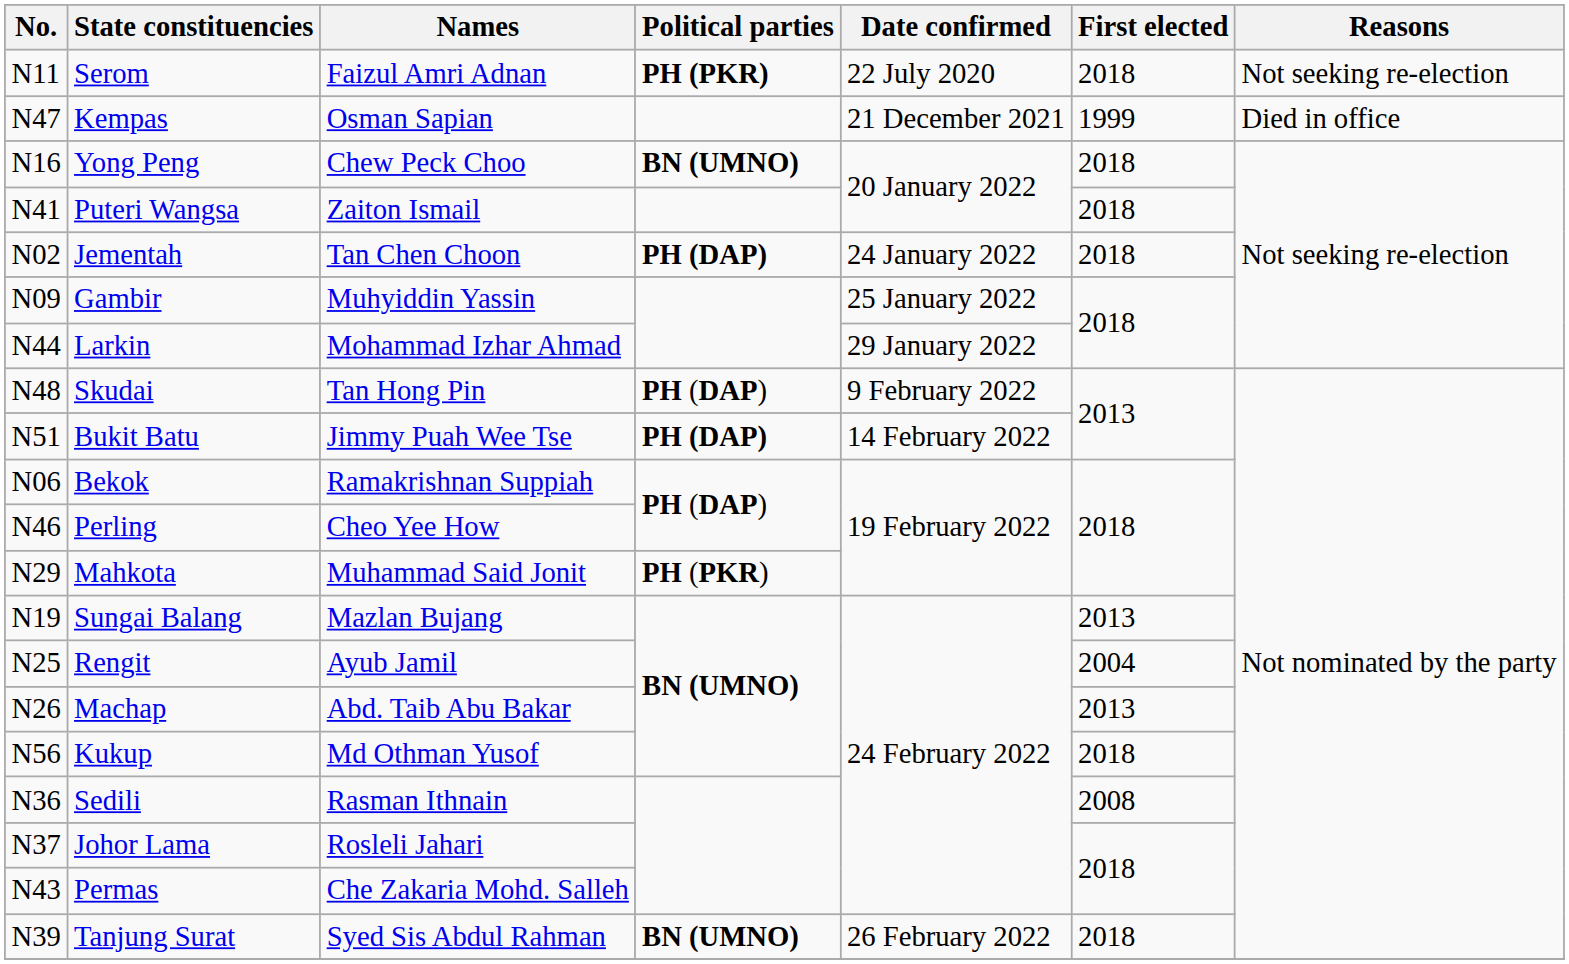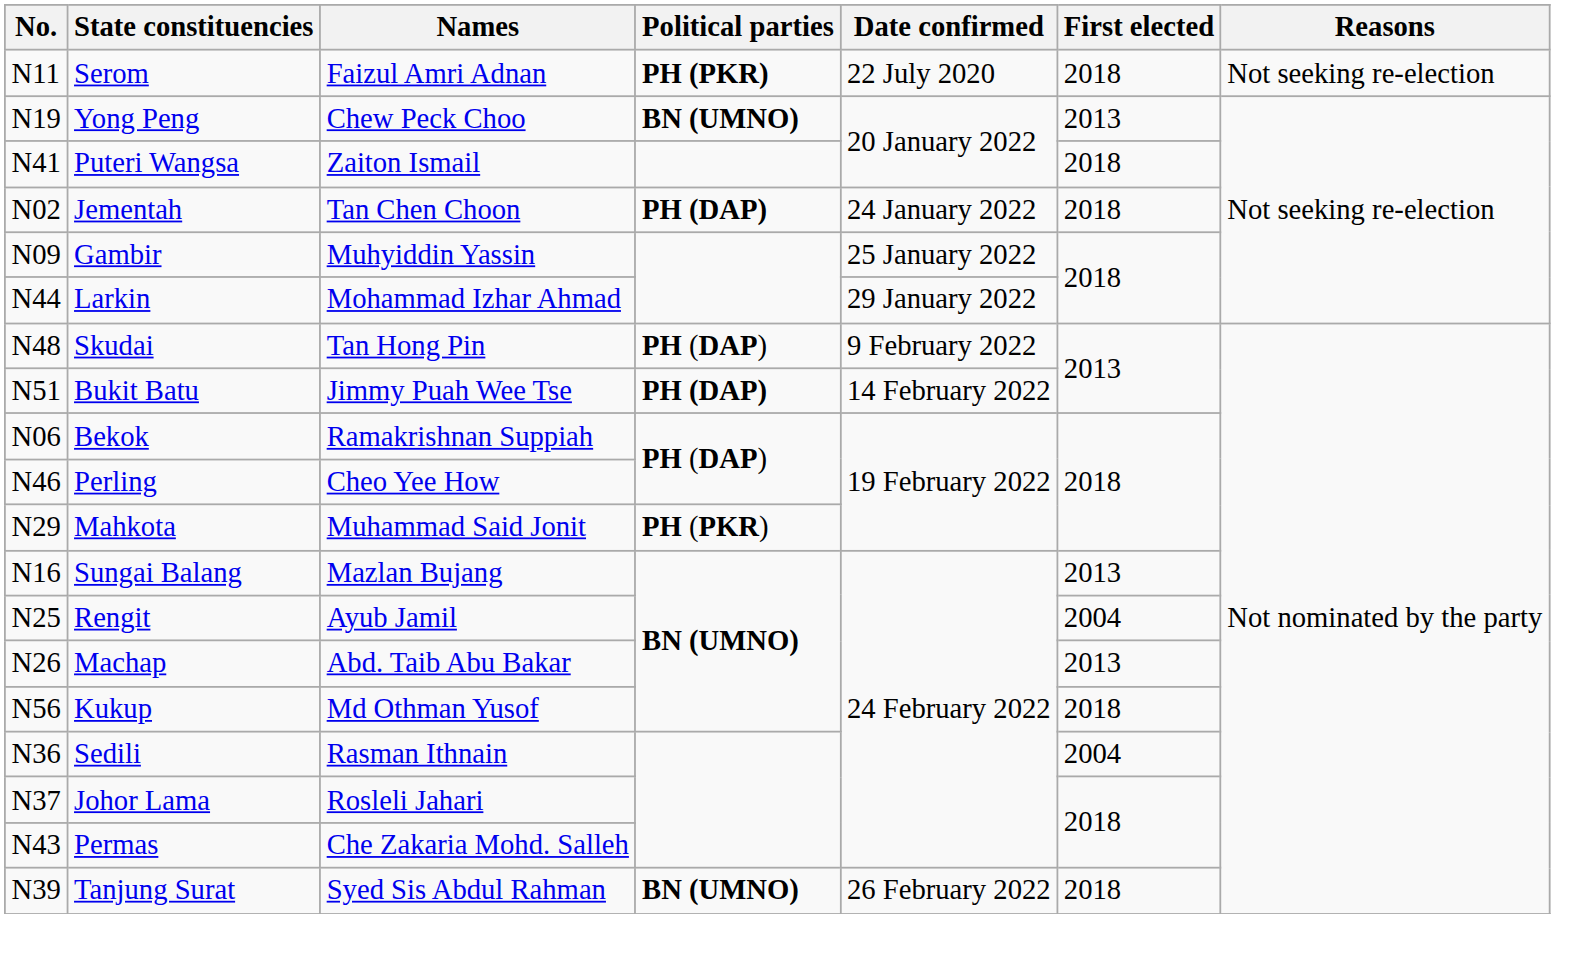- row: (121, 118)
(36, 163) N16 -> (36, 118) N19
(1107, 163) 2018 -> (1092, 118) 2013
(36, 617) N19 -> (36, 572) N16
(1107, 799) 2008 -> (1092, 753) 2004
